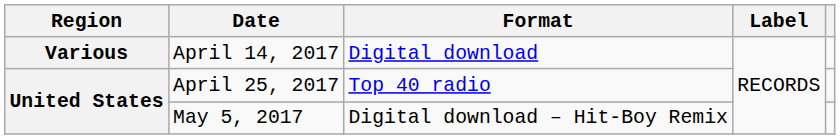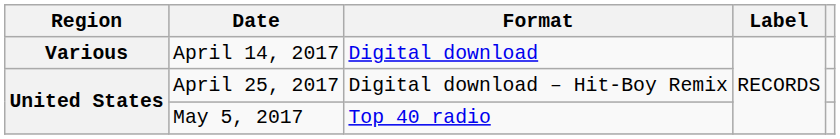(420, 85) Top 40 radio -> (538, 85) Digital download – Hit-Boy Remix
(538, 117) Digital download – Hit-Boy Remix -> (420, 117) Top 40 radio
